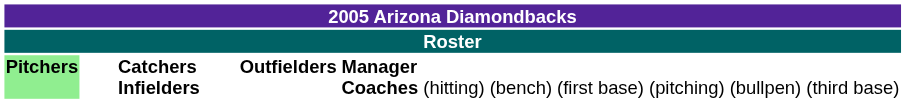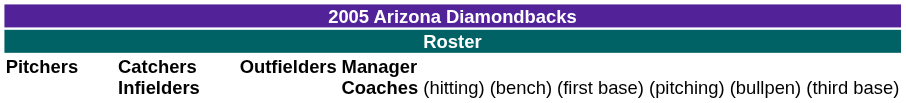(42, 67) lightgreen background -> (42, 67) no background
